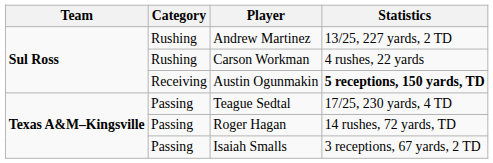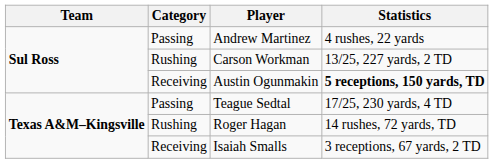(174, 37) Rushing -> (172, 37) Passing
(388, 37) 13/25, 227 yards, 2 TD -> (374, 37) 4 rushes, 22 yards
(374, 59) 4 rushes, 22 yards -> (388, 59) 13/25, 227 yards, 2 TD
(172, 125) Passing -> (174, 125) Rushing
(172, 147) Passing -> (179, 147) Receiving
